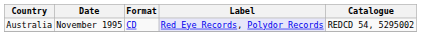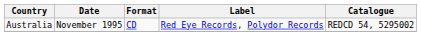(242, 25) lavender background -> (242, 25) no background
